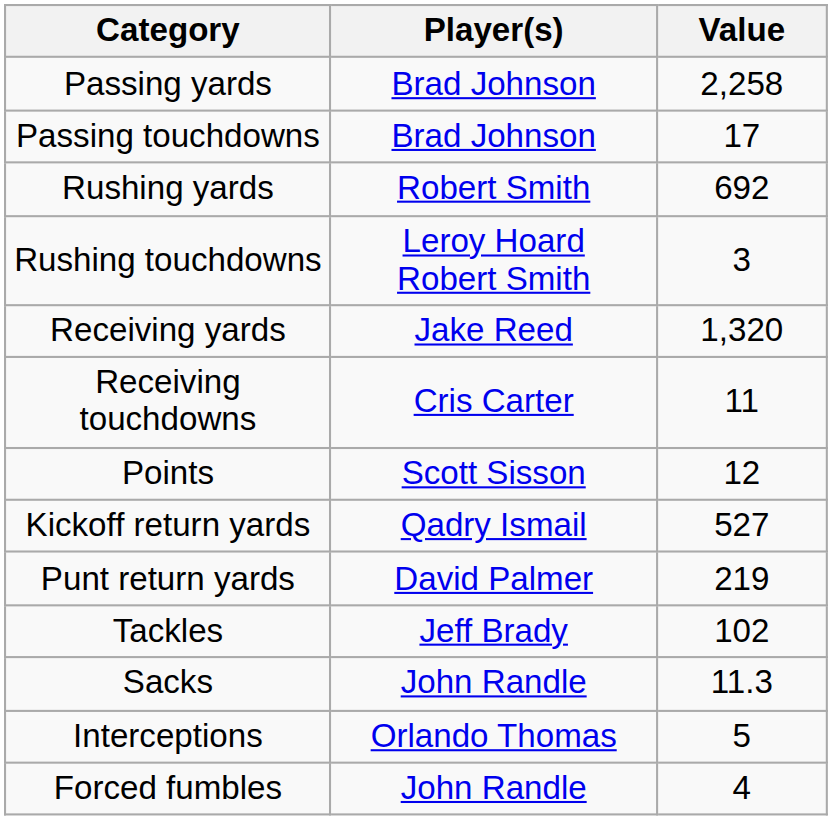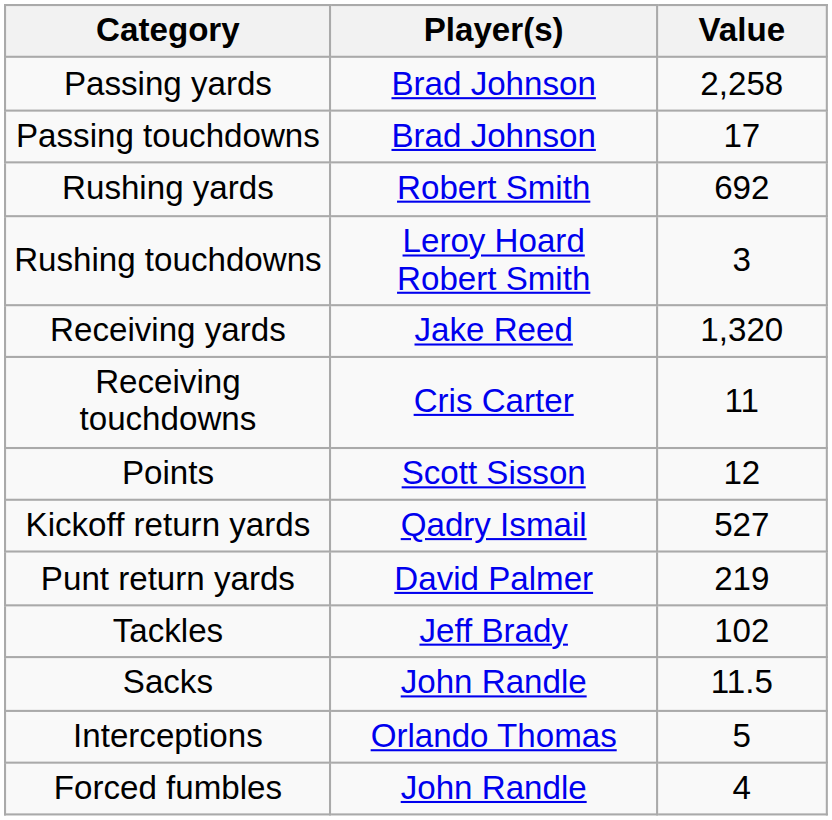(742, 683) 11.3 -> (742, 683) 11.5
